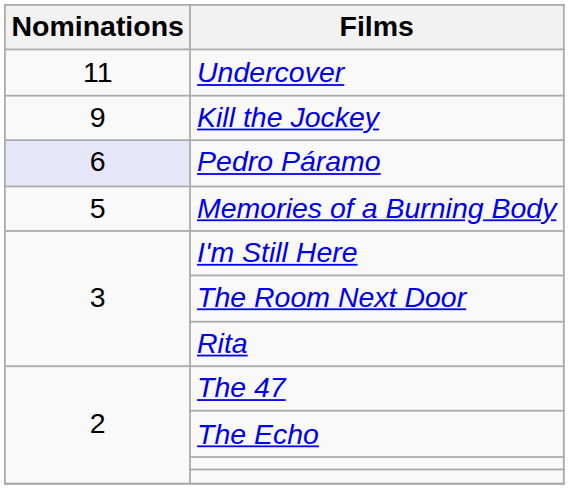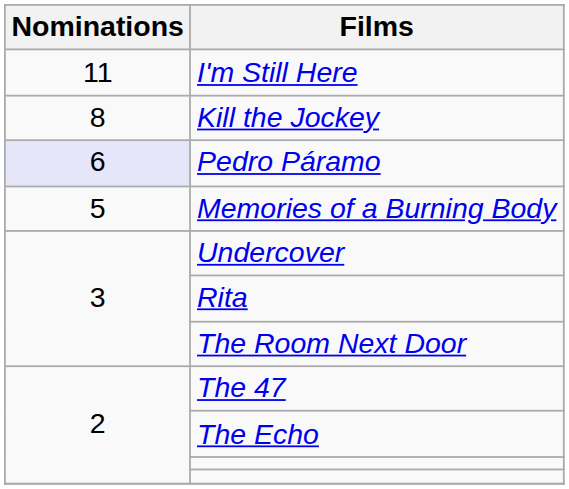(271, 72) Undercover -> (277, 72) I'm Still Here
(98, 117) 9 -> (98, 117) 8
(277, 252) I'm Still Here -> (271, 252) Undercover
(332, 298) The Room Next Door -> (222, 298) Rita
(222, 343) Rita -> (332, 343) The Room Next Door
